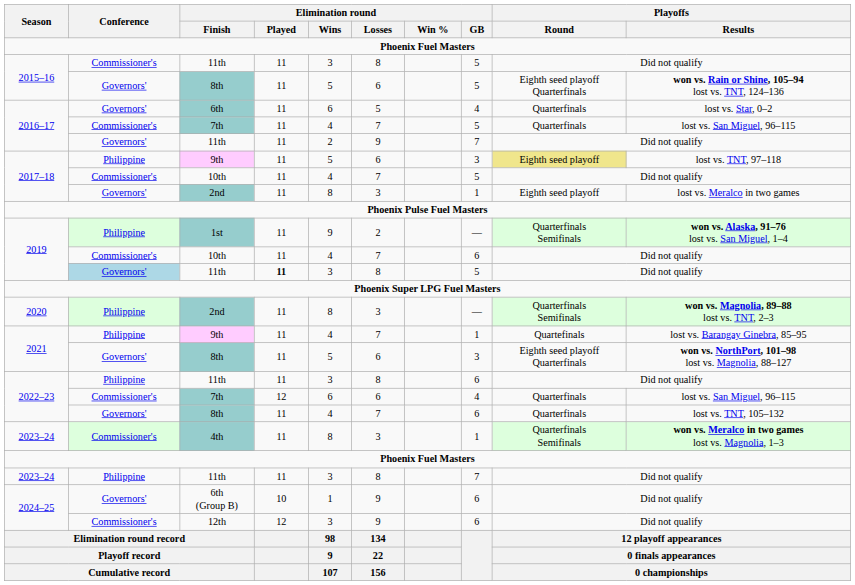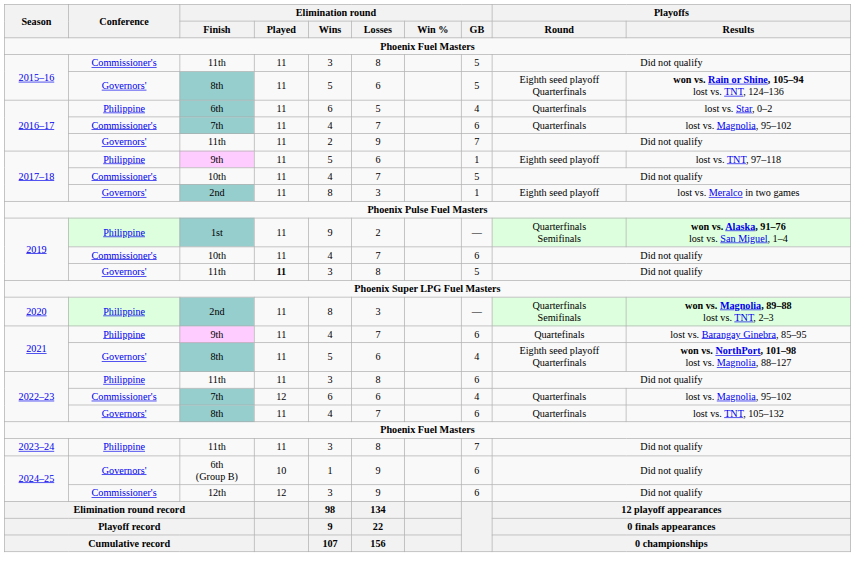(124, 109) Governors' -> (124, 109) Philippine
(477, 125) 5 -> (477, 125) 6
(738, 125) lost vs. San Miguel, 96–115 -> (738, 125) lost vs. Magnolia, 95–102
(477, 159) 3 -> (477, 159) 1
(559, 159) khaki background -> (559, 159) no background
(124, 272) lightblue background -> (124, 272) no background
(477, 334) 1 -> (477, 334) 6
(477, 357) 3 -> (477, 357) 4
(738, 397) lost vs. San Miguel, 96–115 -> (738, 397) lost vs. Magnolia, 95–102
- row: (36, 436)
